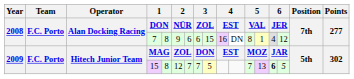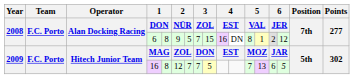(154, 38) 7 -> (154, 38) 6
(189, 38) 6 -> (189, 38) 5
(198, 38) 6 -> (198, 38) 7
(273, 38) 4 -> (273, 38) 2
(154, 66) 15 -> (154, 66) 16
(273, 66) bold -> (273, 66) normal
